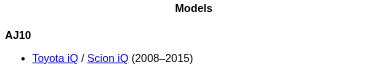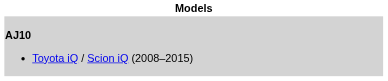(194, 47) no background -> (194, 47) lightgrey background
